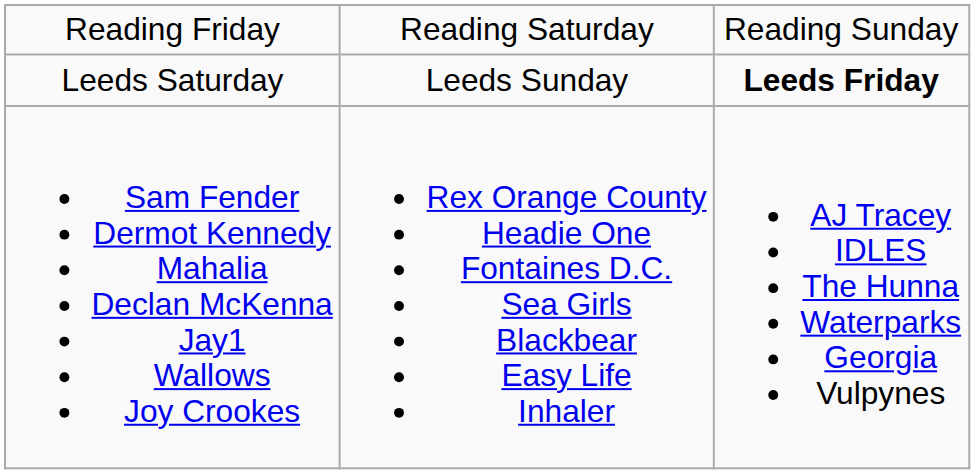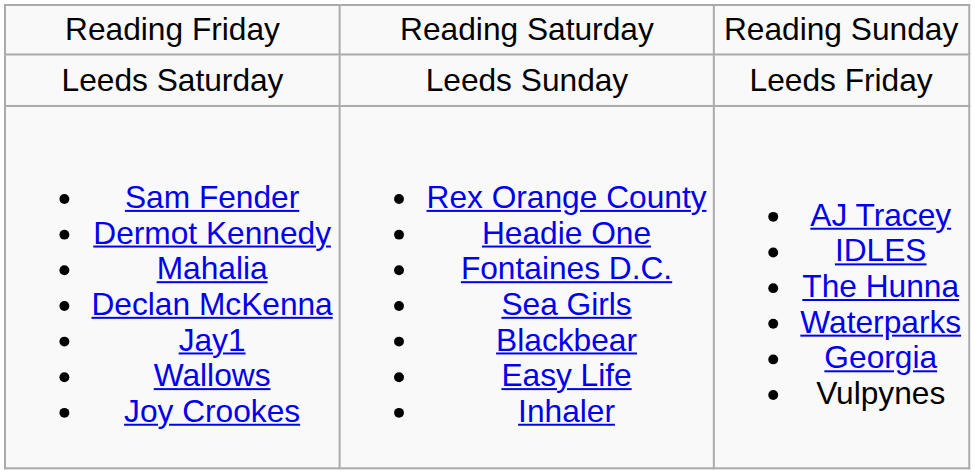(841, 79) bold -> (841, 79) normal
